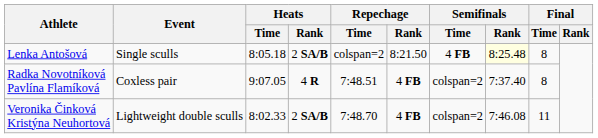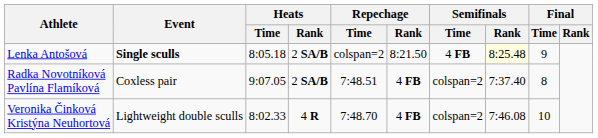(147, 54) normal -> (148, 54) bold
(544, 54) 8 -> (544, 54) 9
(310, 81) 4 R -> (310, 81) 2 SA/B
(310, 116) 2 SA/B -> (310, 116) 4 R
(544, 116) 11 -> (544, 116) 10
